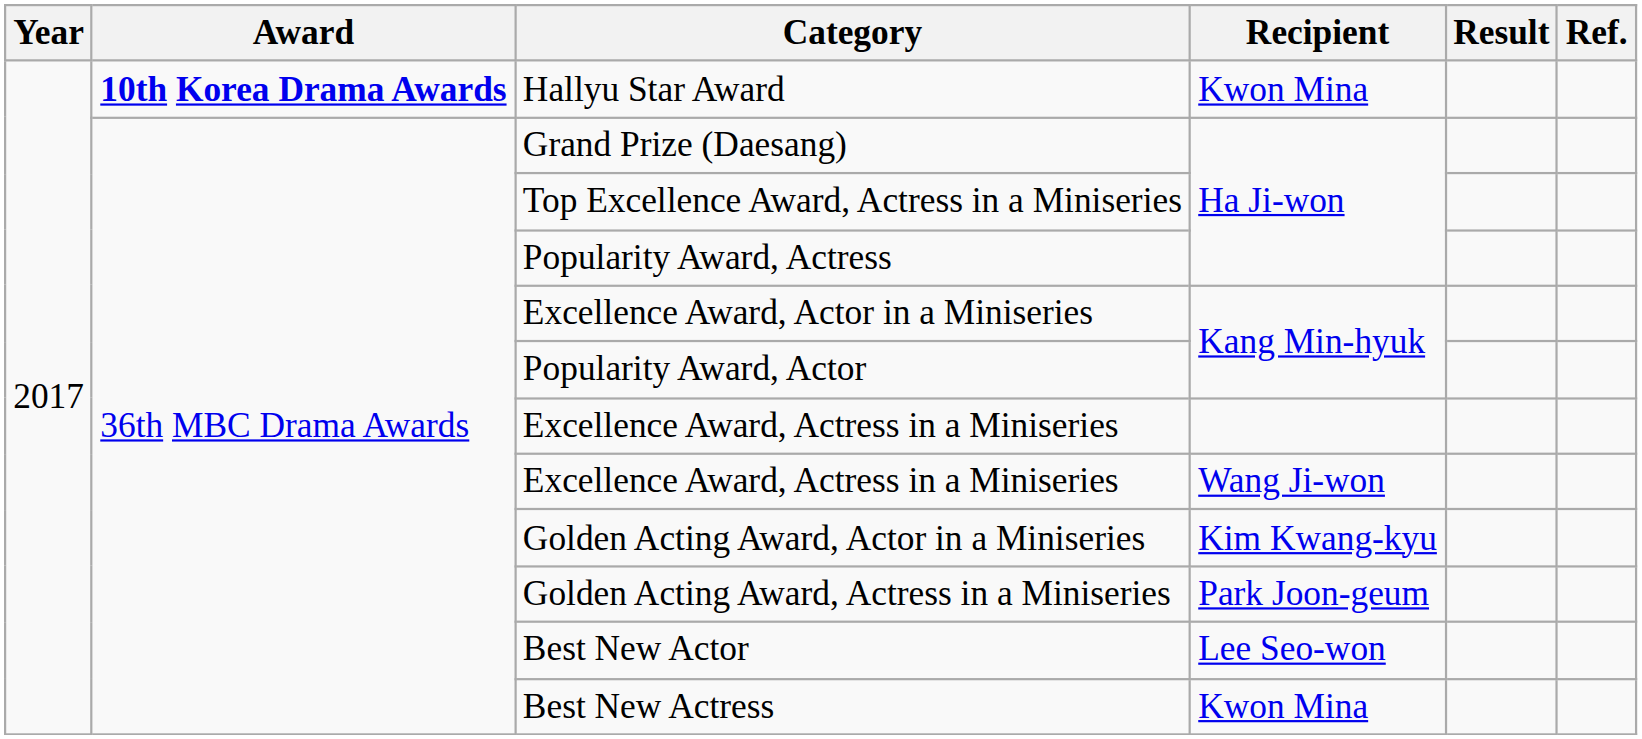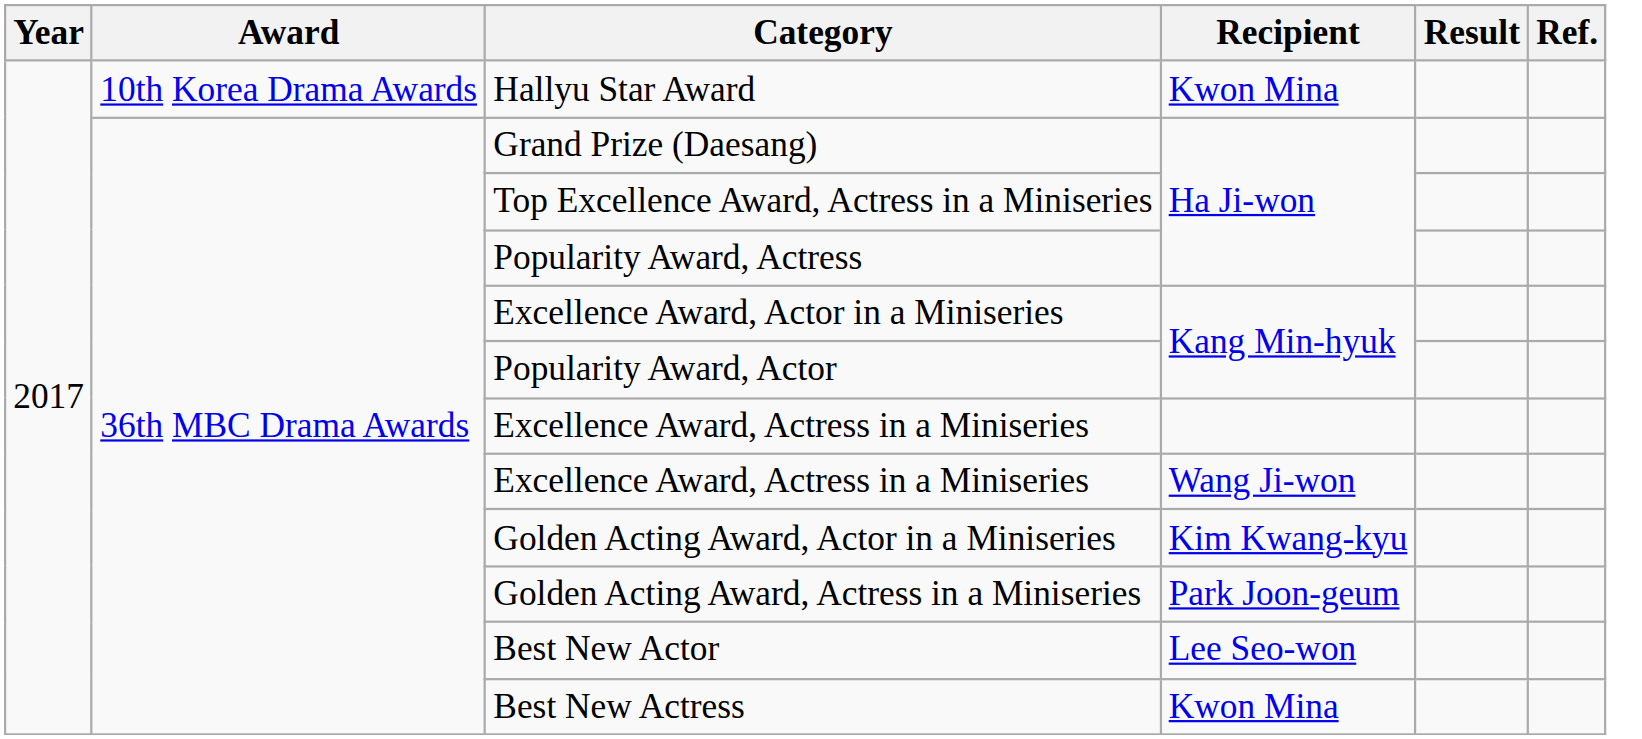(303, 88) bold -> (289, 88) normal
